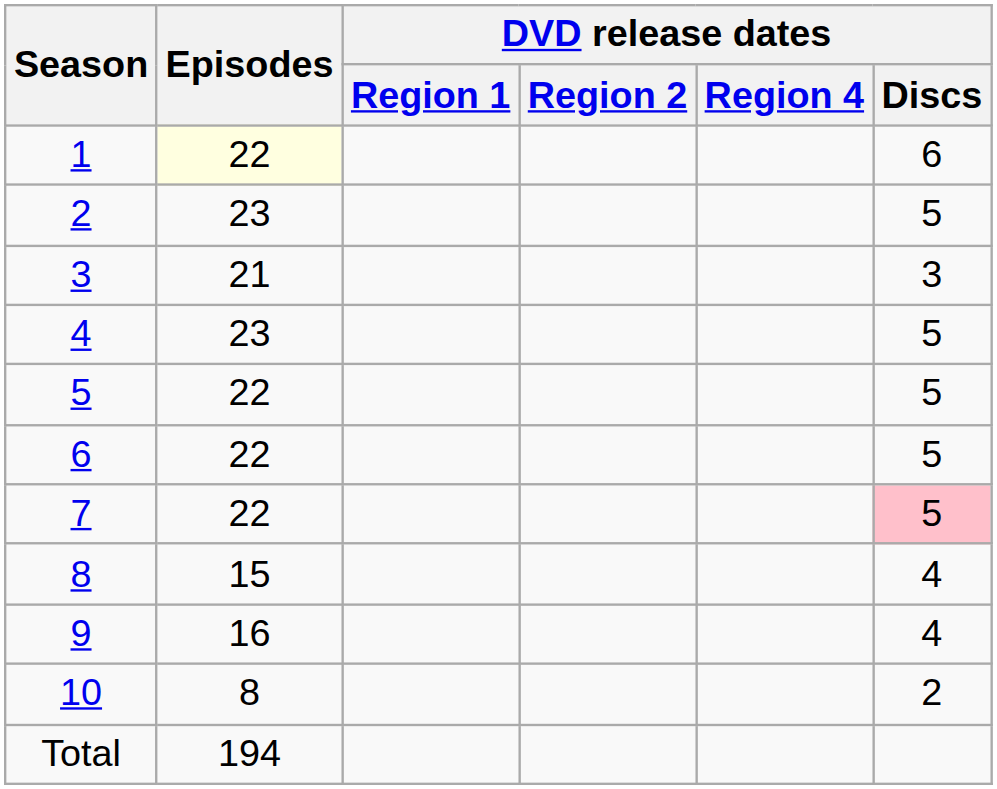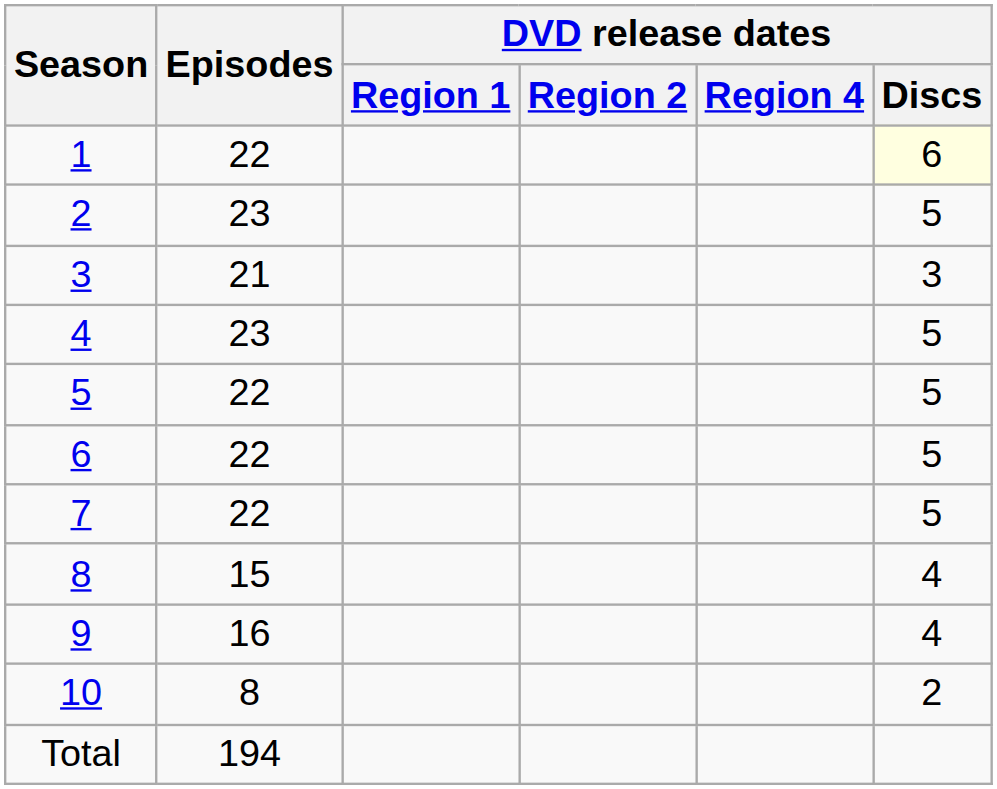(250, 154) lightyellow background -> (250, 154) no background
(932, 154) no background -> (932, 154) lightyellow background
(932, 513) pink background -> (932, 513) no background
